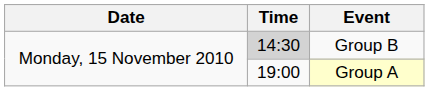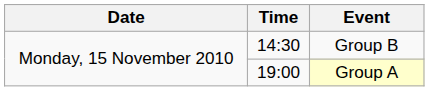(279, 45) lightgrey background -> (279, 45) no background
